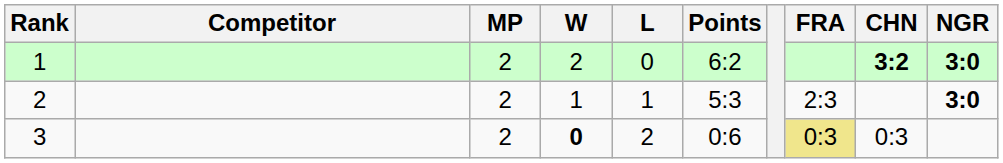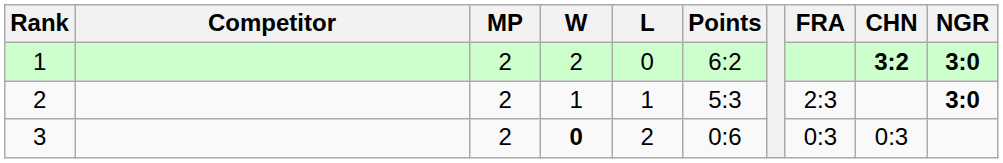(820, 137) khaki background -> (820, 137) no background
